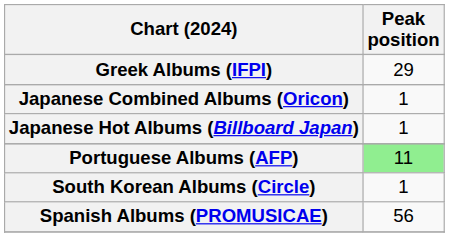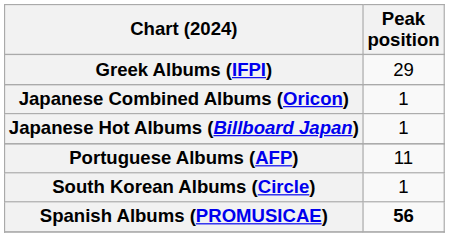(403, 157) lightgreen background -> (403, 157) no background
(403, 216) normal -> (403, 216) bold
